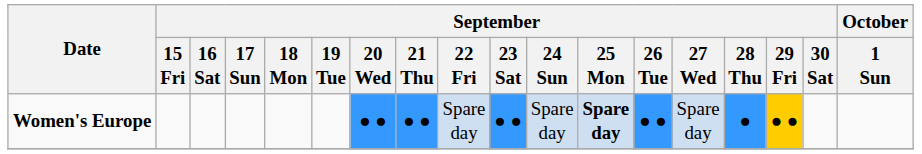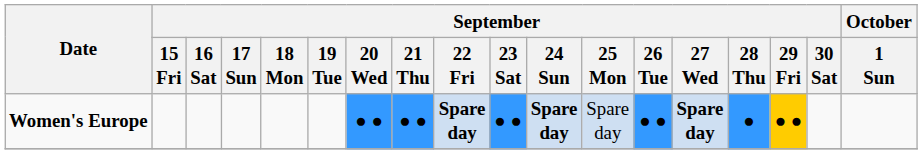(464, 121) normal -> (462, 121) bold
(552, 121) normal -> (554, 121) bold
(606, 121) bold -> (608, 121) normal
(698, 121) normal -> (700, 121) bold
